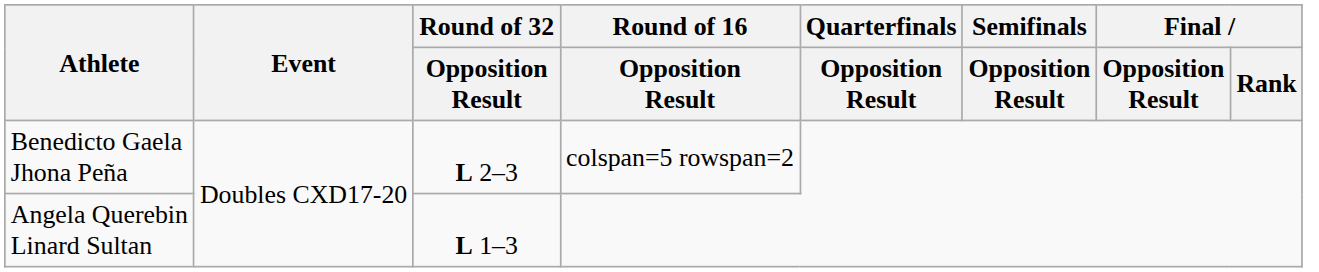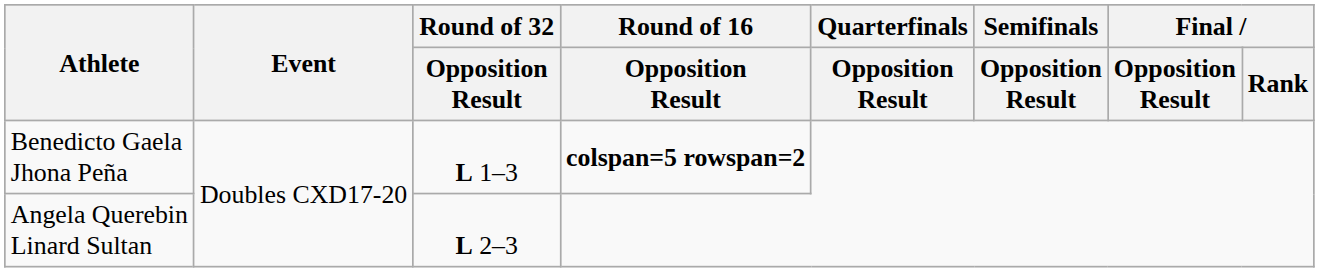(487, 172) L 2–3 -> (487, 172) L 1–3
(680, 157) normal -> (686, 157) bold
(487, 245) L 1–3 -> (487, 245) L 2–3
